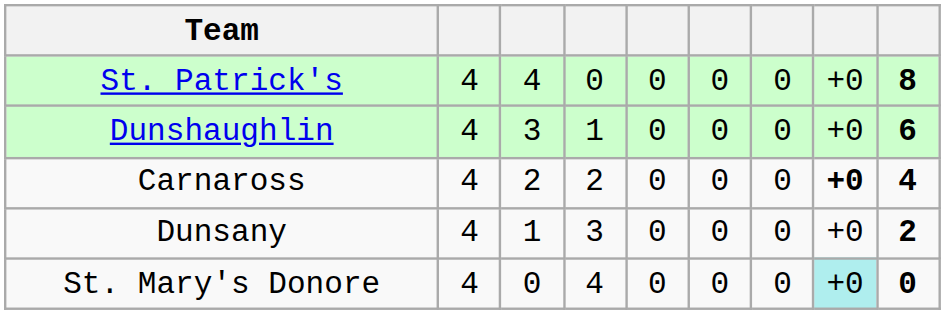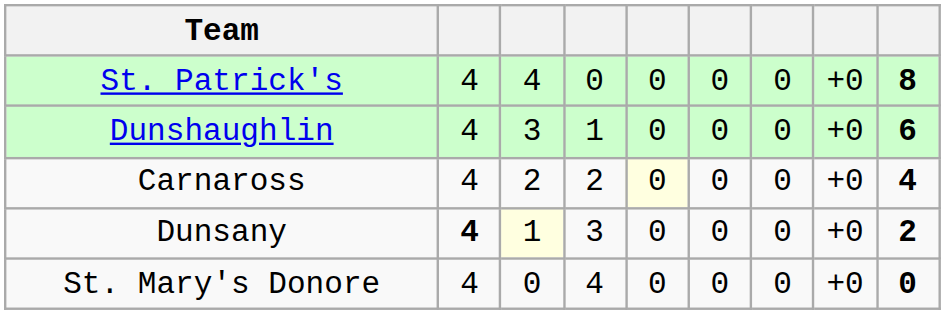(657, 182) no background -> (657, 182) lightyellow background
(845, 182) bold -> (845, 182) normal
(470, 233) normal -> (470, 233) bold
(532, 233) no background -> (532, 233) lightyellow background
(845, 284) paleturquoise background -> (845, 284) no background
